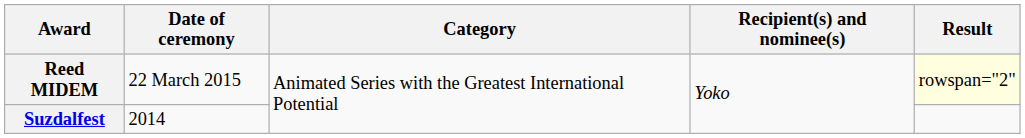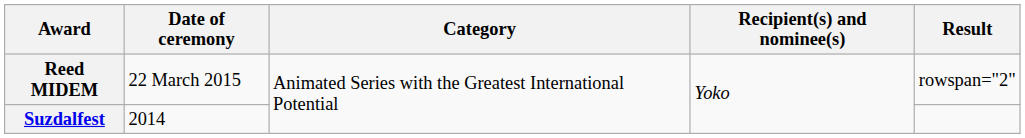(967, 79) lightyellow background -> (967, 79) no background
